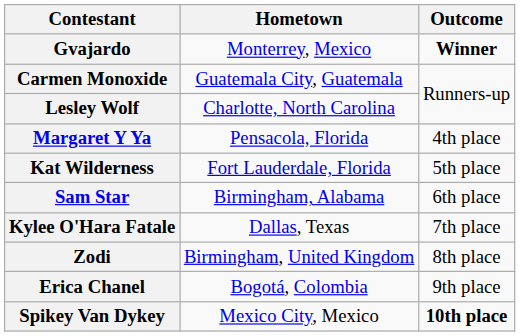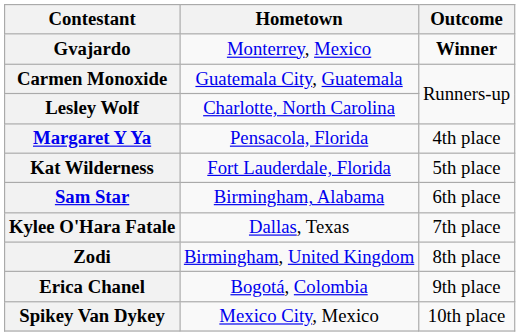(467, 316) bold -> (467, 316) normal
